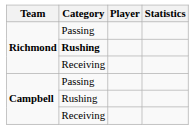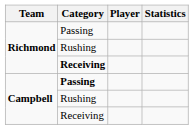(81, 47) bold -> (78, 47) normal
(83, 64) normal -> (83, 64) bold
(78, 81) normal -> (78, 81) bold
